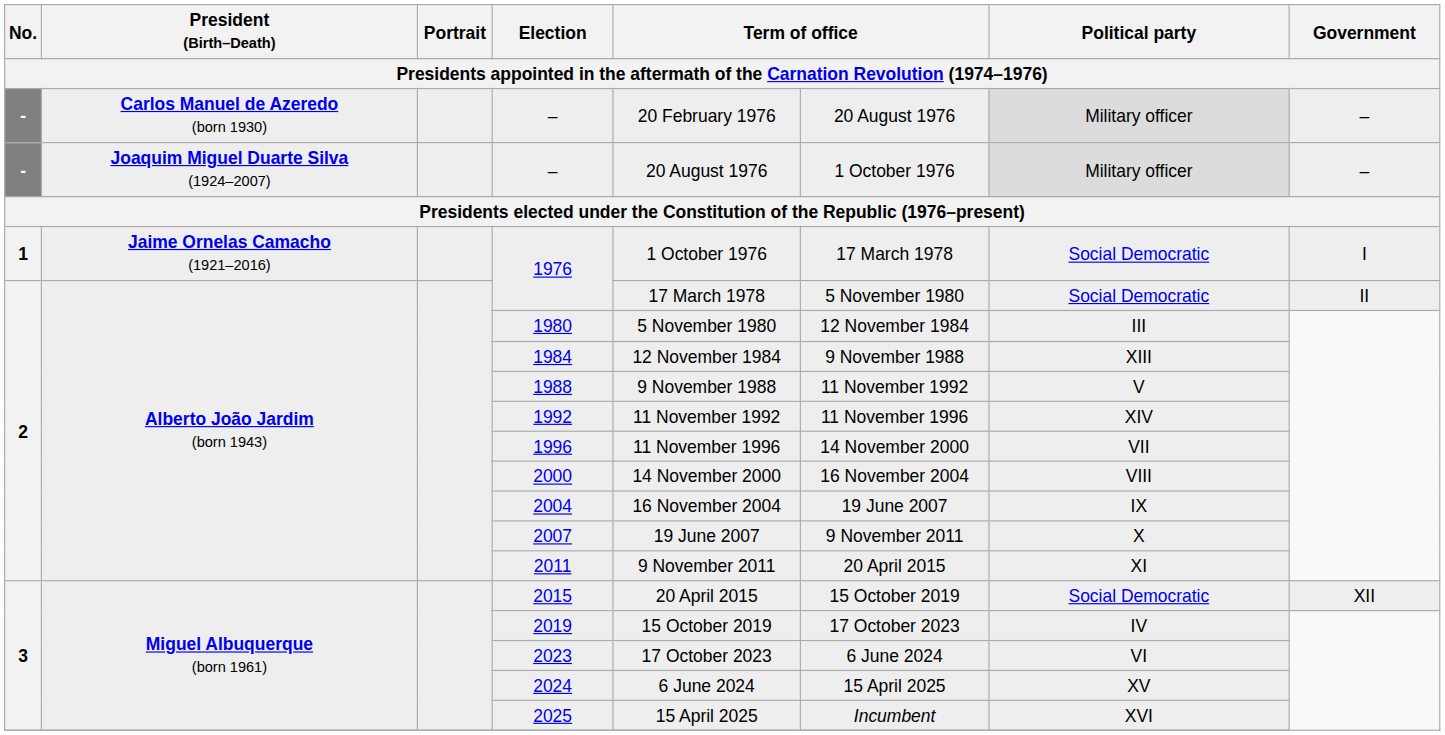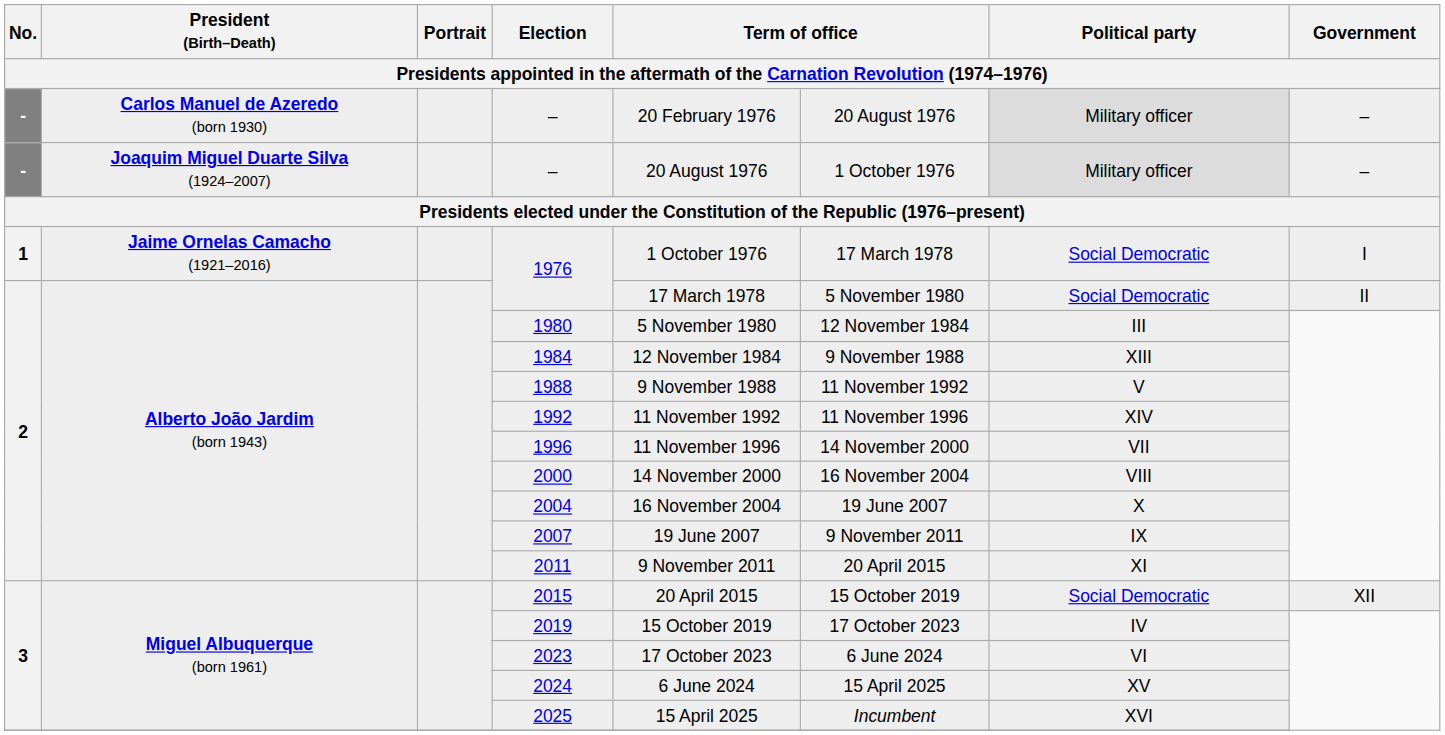(1139, 506) IX -> (1139, 506) X
(1139, 536) X -> (1139, 536) IX
